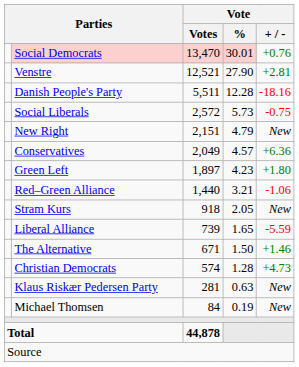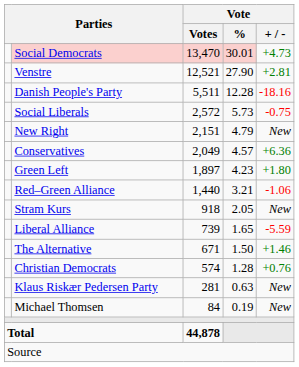(277, 53) +0.76 -> (277, 53) +4.73
(277, 268) +4.73 -> (277, 268) +0.76
